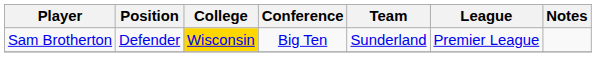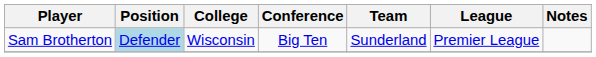(150, 39) no background -> (150, 39) lightblue background
(221, 39) gold background -> (221, 39) no background
